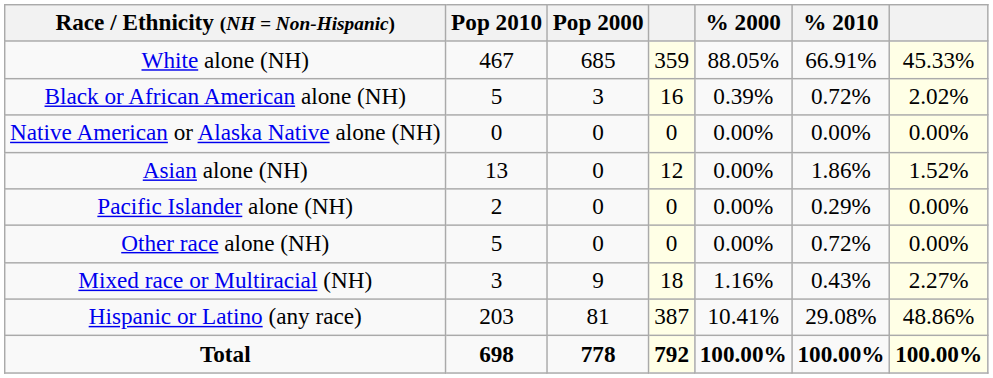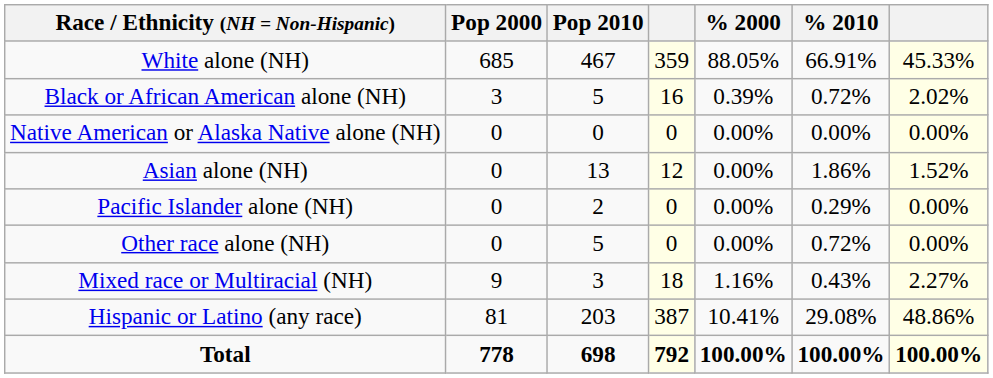columns swapped: (598, 22) <-> (497, 22)
